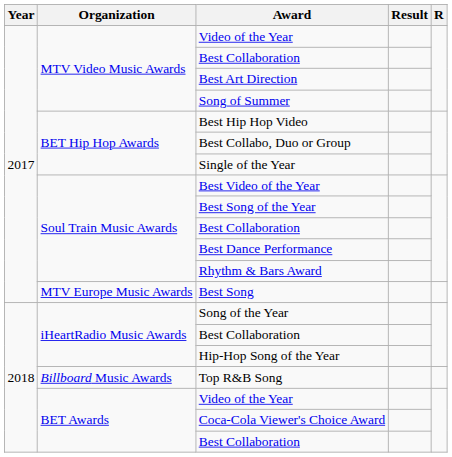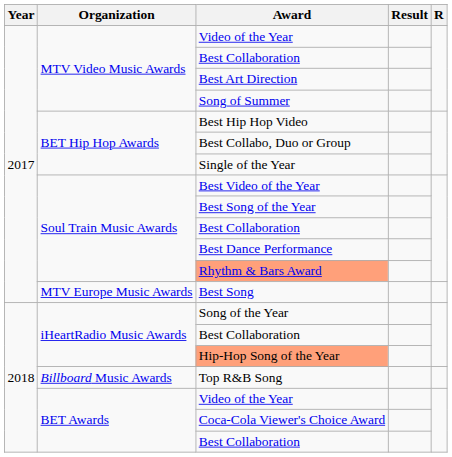(260, 270) no background -> (260, 270) lightsalmon background
(269, 356) no background -> (269, 356) lightsalmon background
